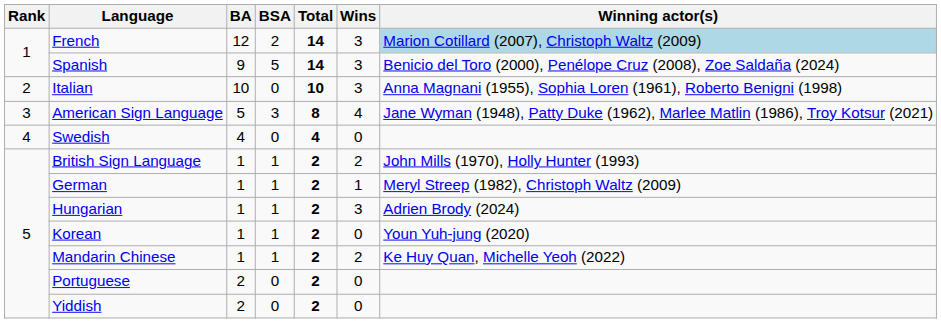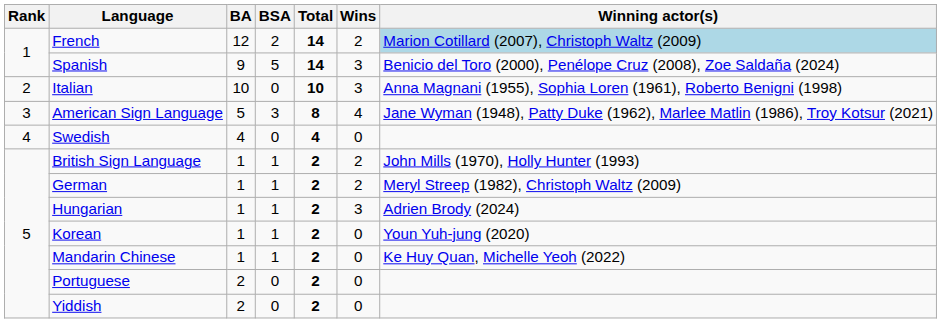(358, 40) 3 -> (358, 40) 2
(358, 185) 1 -> (358, 185) 2
(358, 257) 2 -> (358, 257) 0
